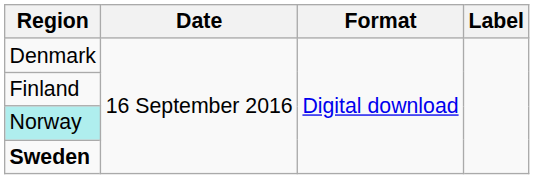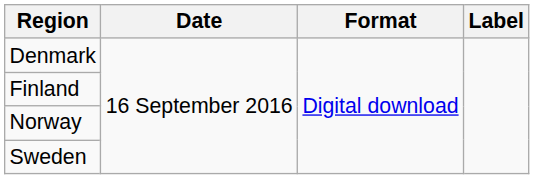(46, 122) paleturquoise background -> (46, 122) no background
(50, 156) bold -> (48, 156) normal
